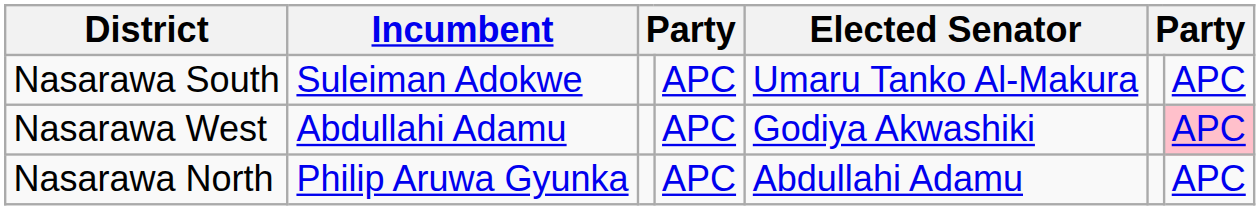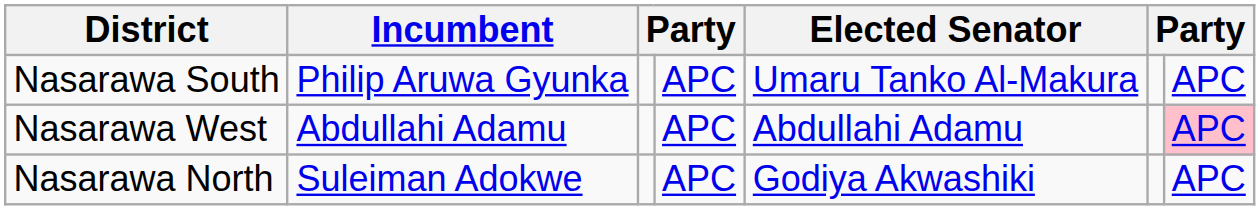(440, 79) Suleiman Adokwe -> (463, 79) Philip Aruwa Gyunka
(894, 129) Godiya Akwashiki -> (888, 129) Abdullahi Adamu
(463, 179) Philip Aruwa Gyunka -> (440, 179) Suleiman Adokwe
(888, 179) Abdullahi Adamu -> (894, 179) Godiya Akwashiki
